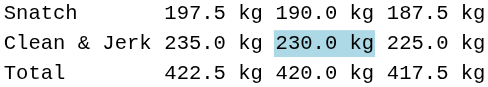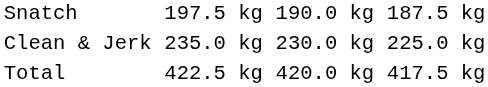(325, 44) lightblue background -> (325, 44) no background
